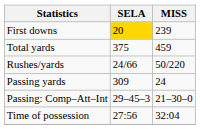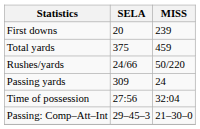(118, 30) gold background -> (118, 30) no background
rows swapped: (57, 98) <-> (48, 115)
